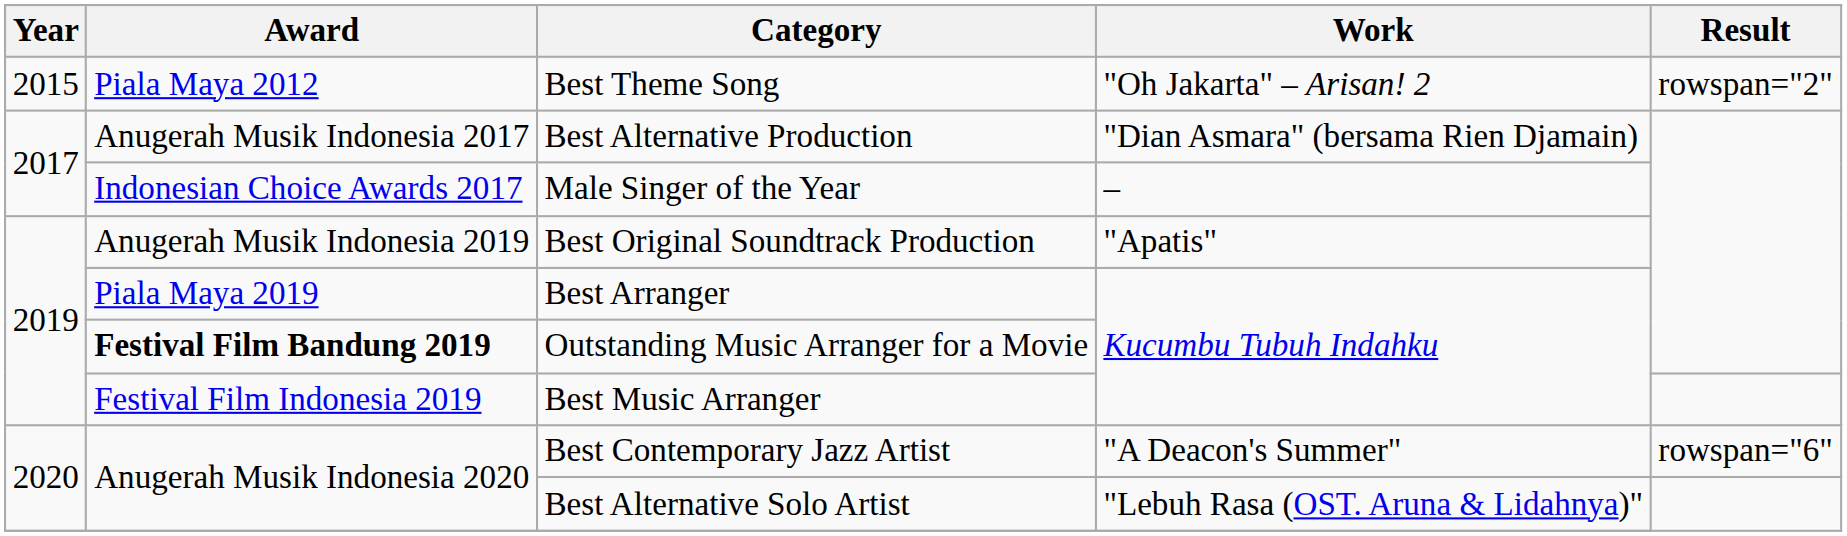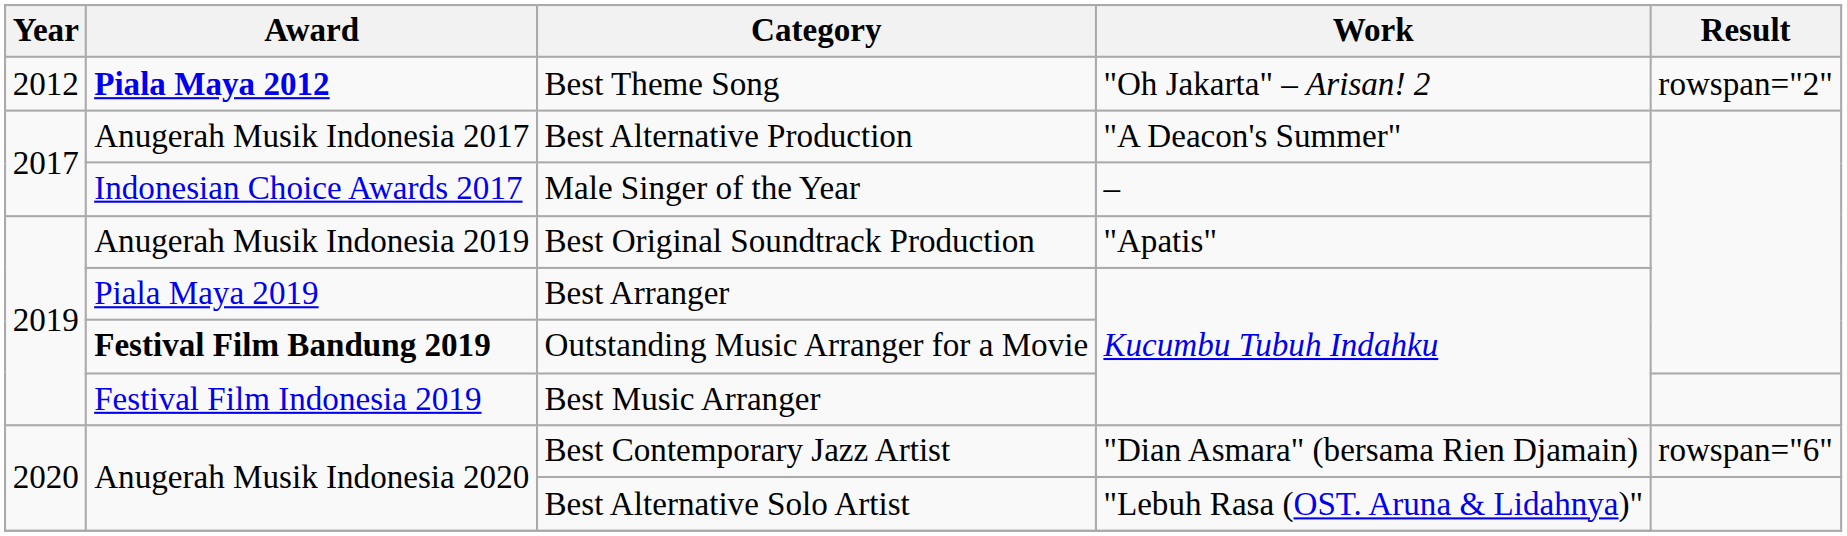(46, 83) 2015 -> (46, 83) 2012
(206, 83) normal -> (212, 83) bold
(1371, 135) "Dian Asmara" (bersama Rien Djamain) -> (1252, 135) "A Deacon's Summer"
(1252, 450) "A Deacon's Summer" -> (1371, 450) "Dian Asmara" (bersama Rien Djamain)
